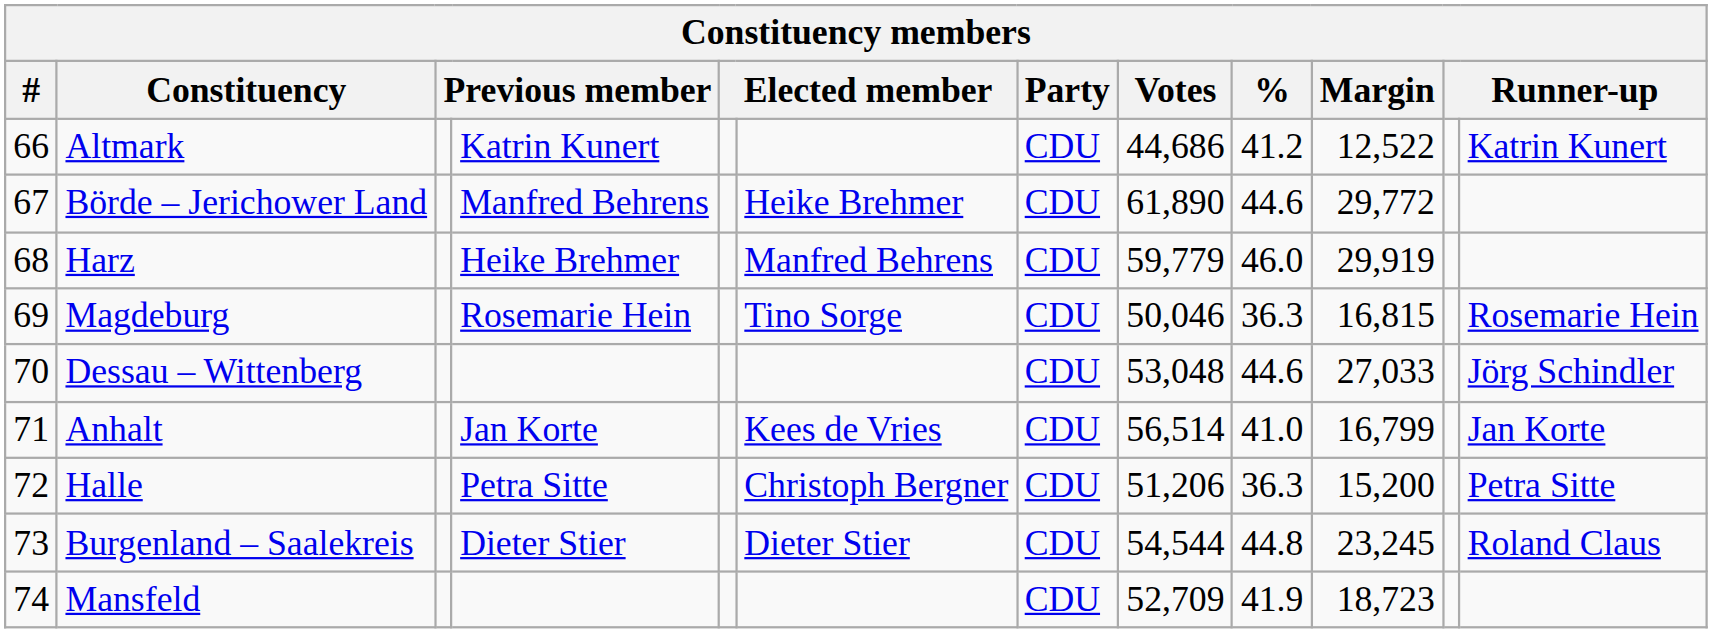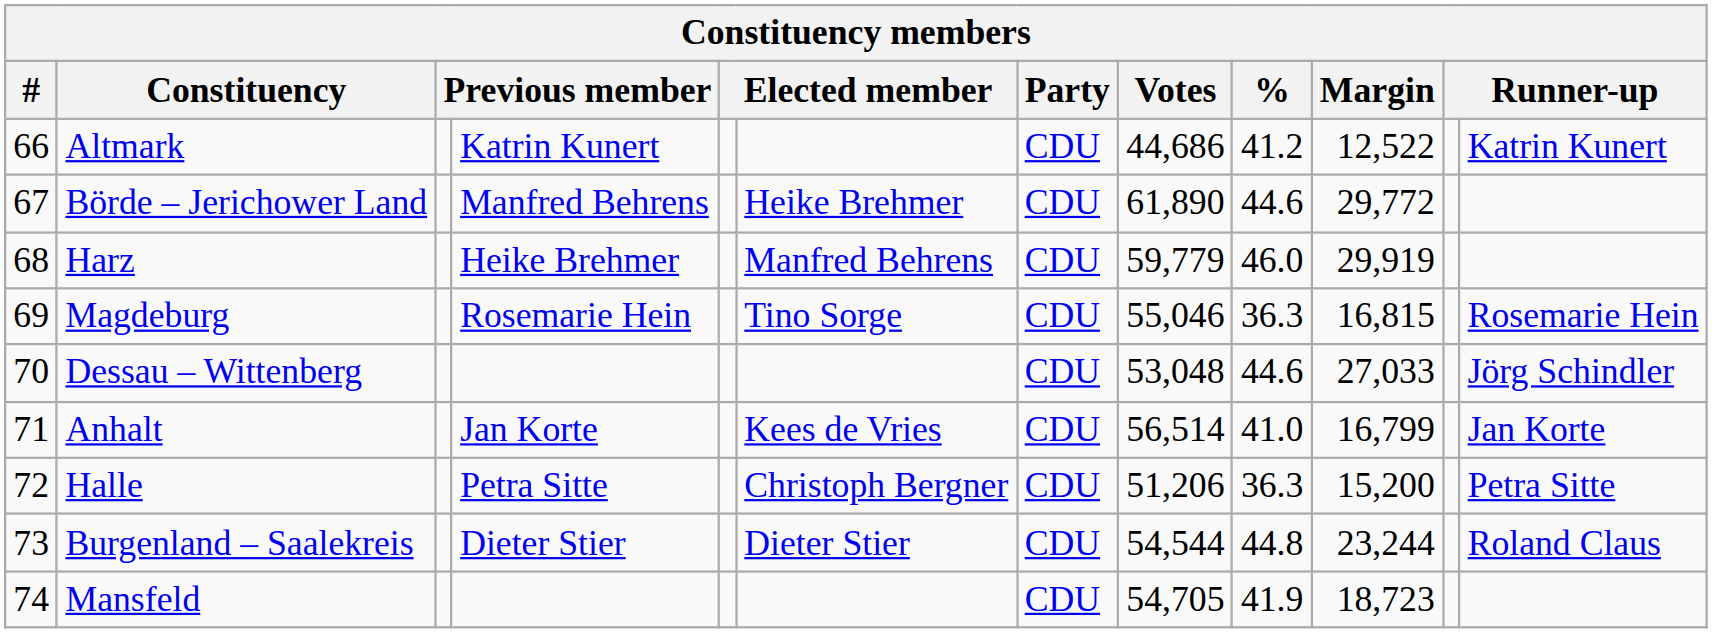(1175, 315) 50,046 -> (1175, 315) 55,046
(1386, 542) 23,245 -> (1386, 542) 23,244
(1175, 598) 52,709 -> (1175, 598) 54,705
